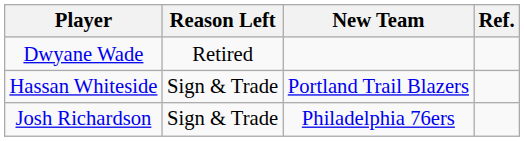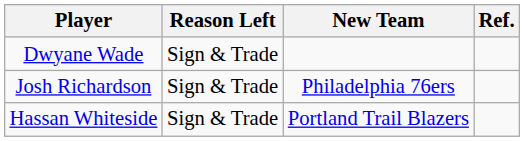(223, 53) Retired -> (223, 53) Sign & Trade
rows swapped: (83, 119) <-> (83, 86)
